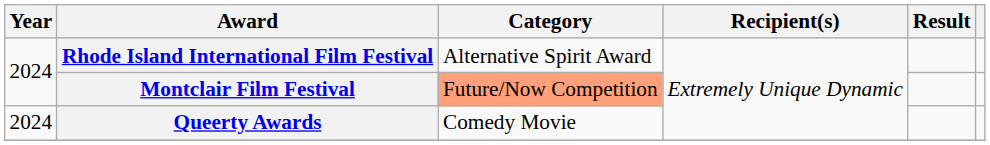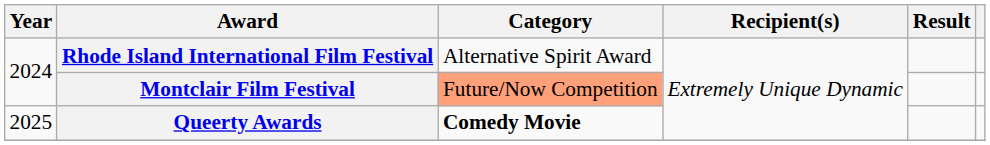(31, 122) 2024 -> (31, 122) 2025
(510, 122) normal -> (512, 122) bold
